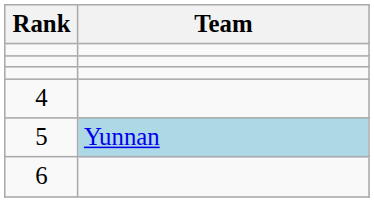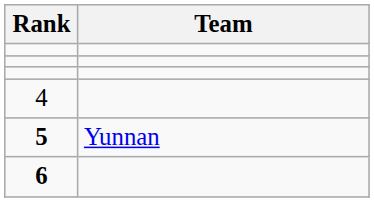(41, 137) normal -> (41, 137) bold
(122, 137) lightblue background -> (122, 137) no background
(41, 176) normal -> (41, 176) bold
